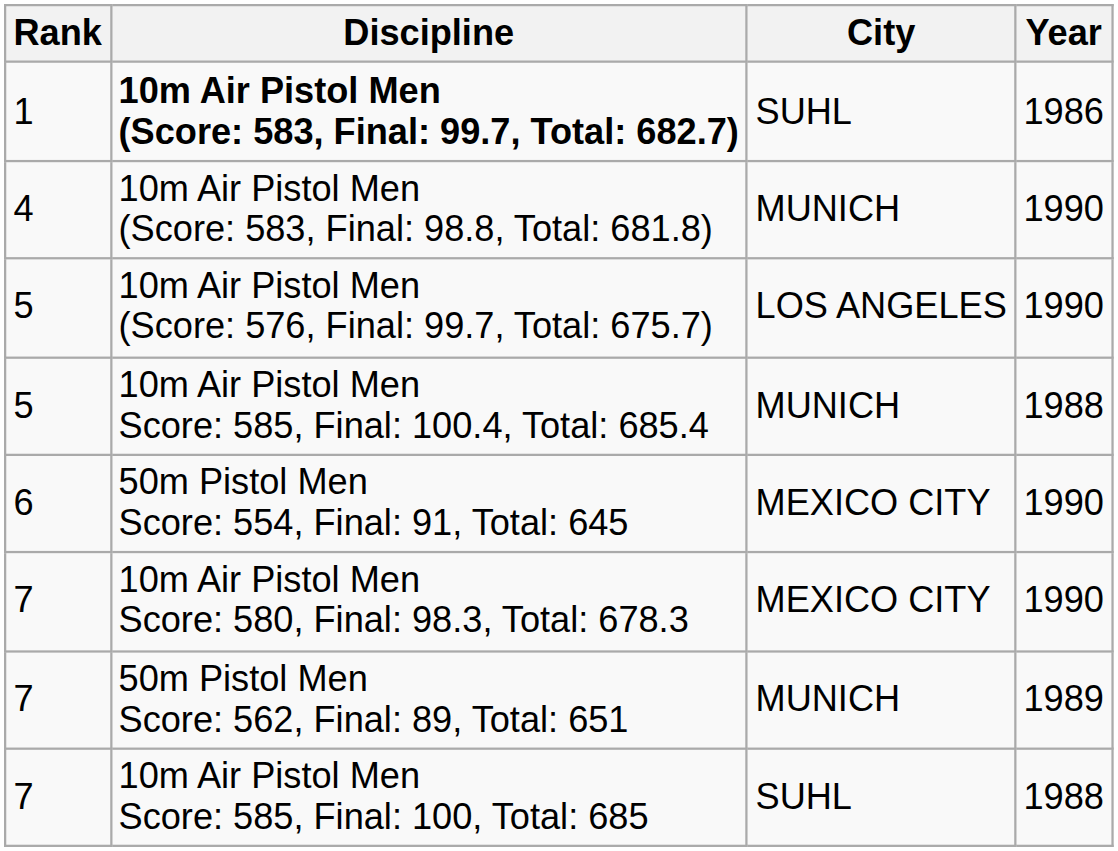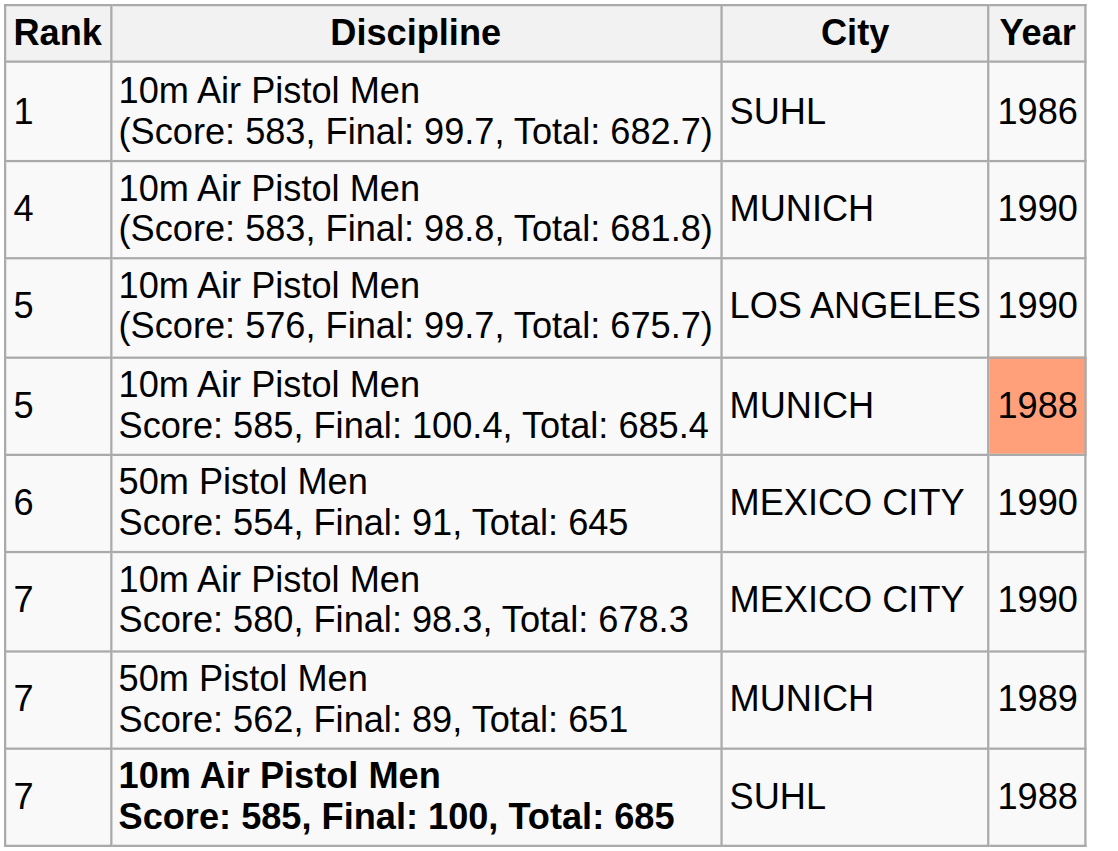(429, 110) bold -> (416, 110) normal
(1064, 404) no background -> (1038, 404) lightsalmon background
(384, 797) normal -> (397, 797) bold
